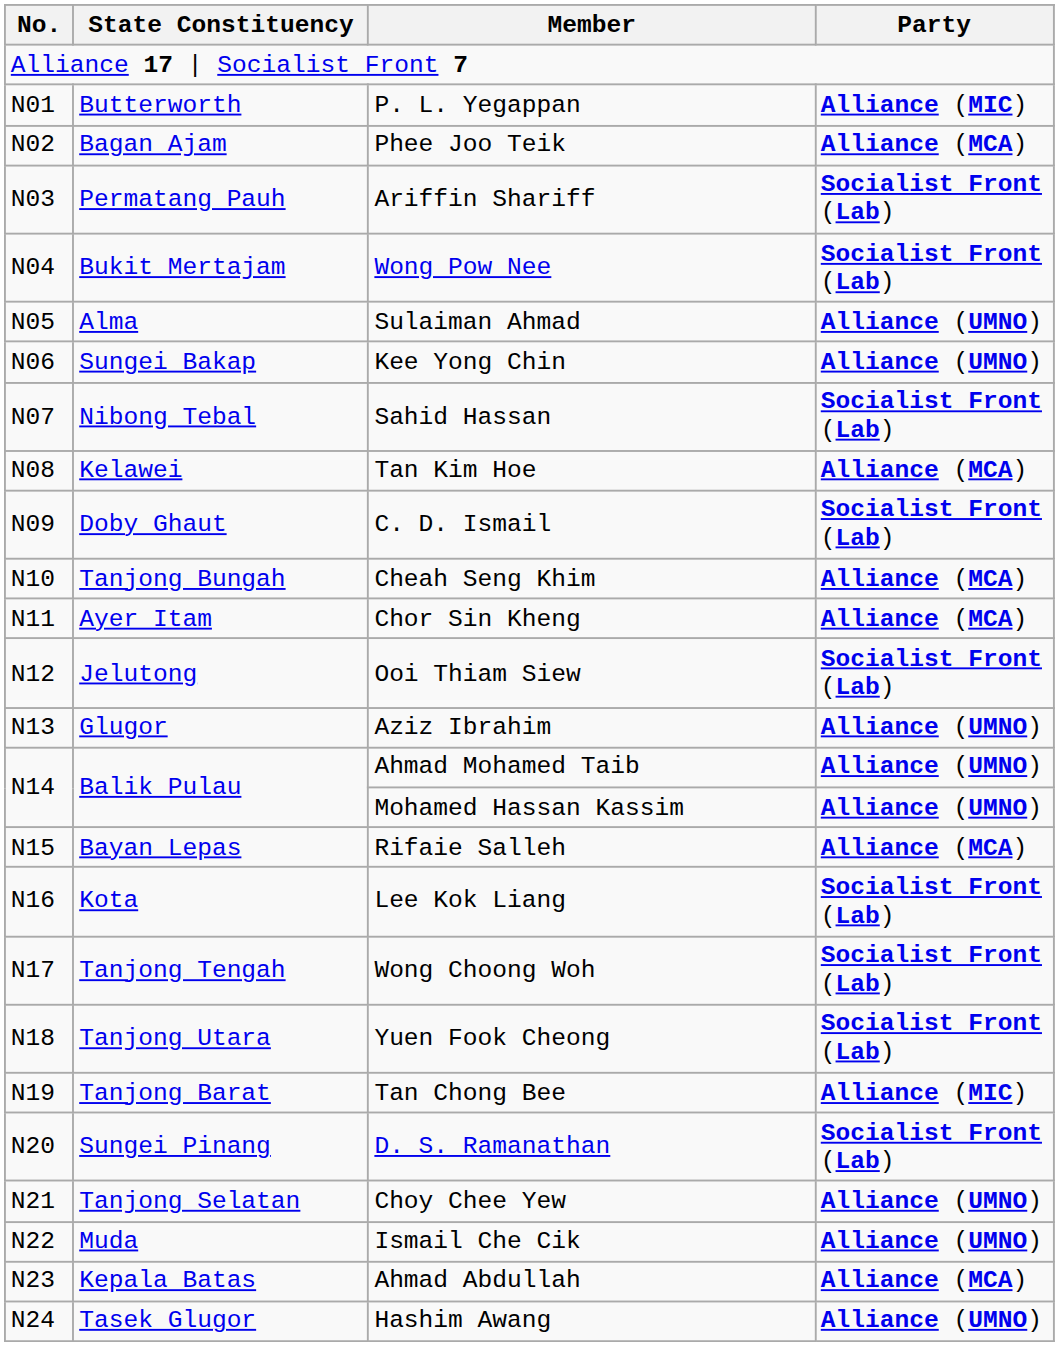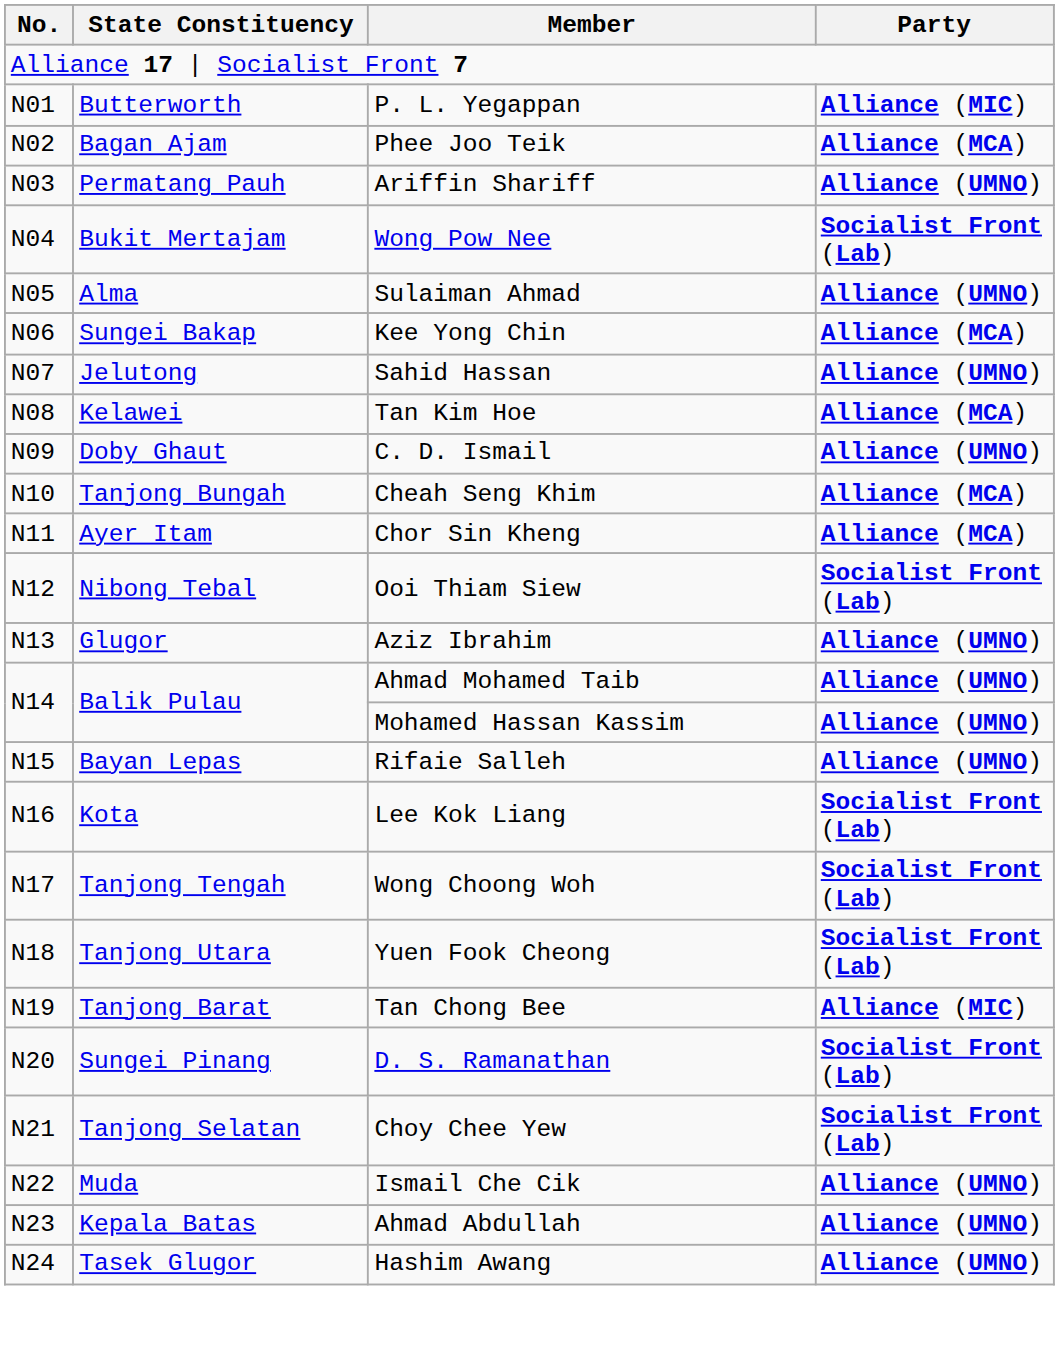(931, 199) Socialist Front (Lab) -> (931, 185) Alliance (UMNO)
(931, 362) Alliance (UMNO) -> (924, 334) Alliance (MCA)
(168, 416) Nibong Tebal -> (138, 374) Jelutong
(931, 416) Socialist Front (Lab) -> (931, 374) Alliance (UMNO)
(931, 525) Socialist Front (Lab) -> (931, 454) Alliance (UMNO)
(138, 673) Jelutong -> (168, 588) Nibong Tebal
(924, 847) Alliance (MCA) -> (931, 762) Alliance (UMNO)
(931, 1201) Alliance (UMNO) -> (931, 1130) Socialist Front (Lab)
(924, 1281) Alliance (MCA) -> (931, 1225) Alliance (UMNO)
